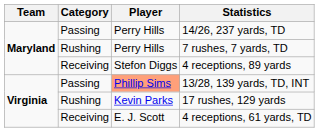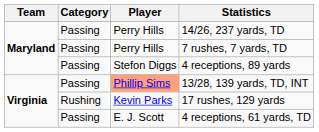(81, 48) Rushing -> (80, 48) Passing
(85, 65) Receiving -> (80, 65) Passing
(85, 118) Receiving -> (80, 118) Passing
